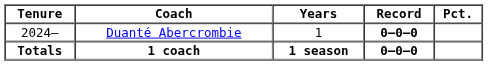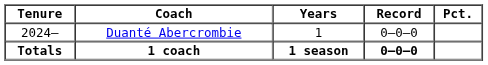(399, 32) bold -> (399, 32) normal
